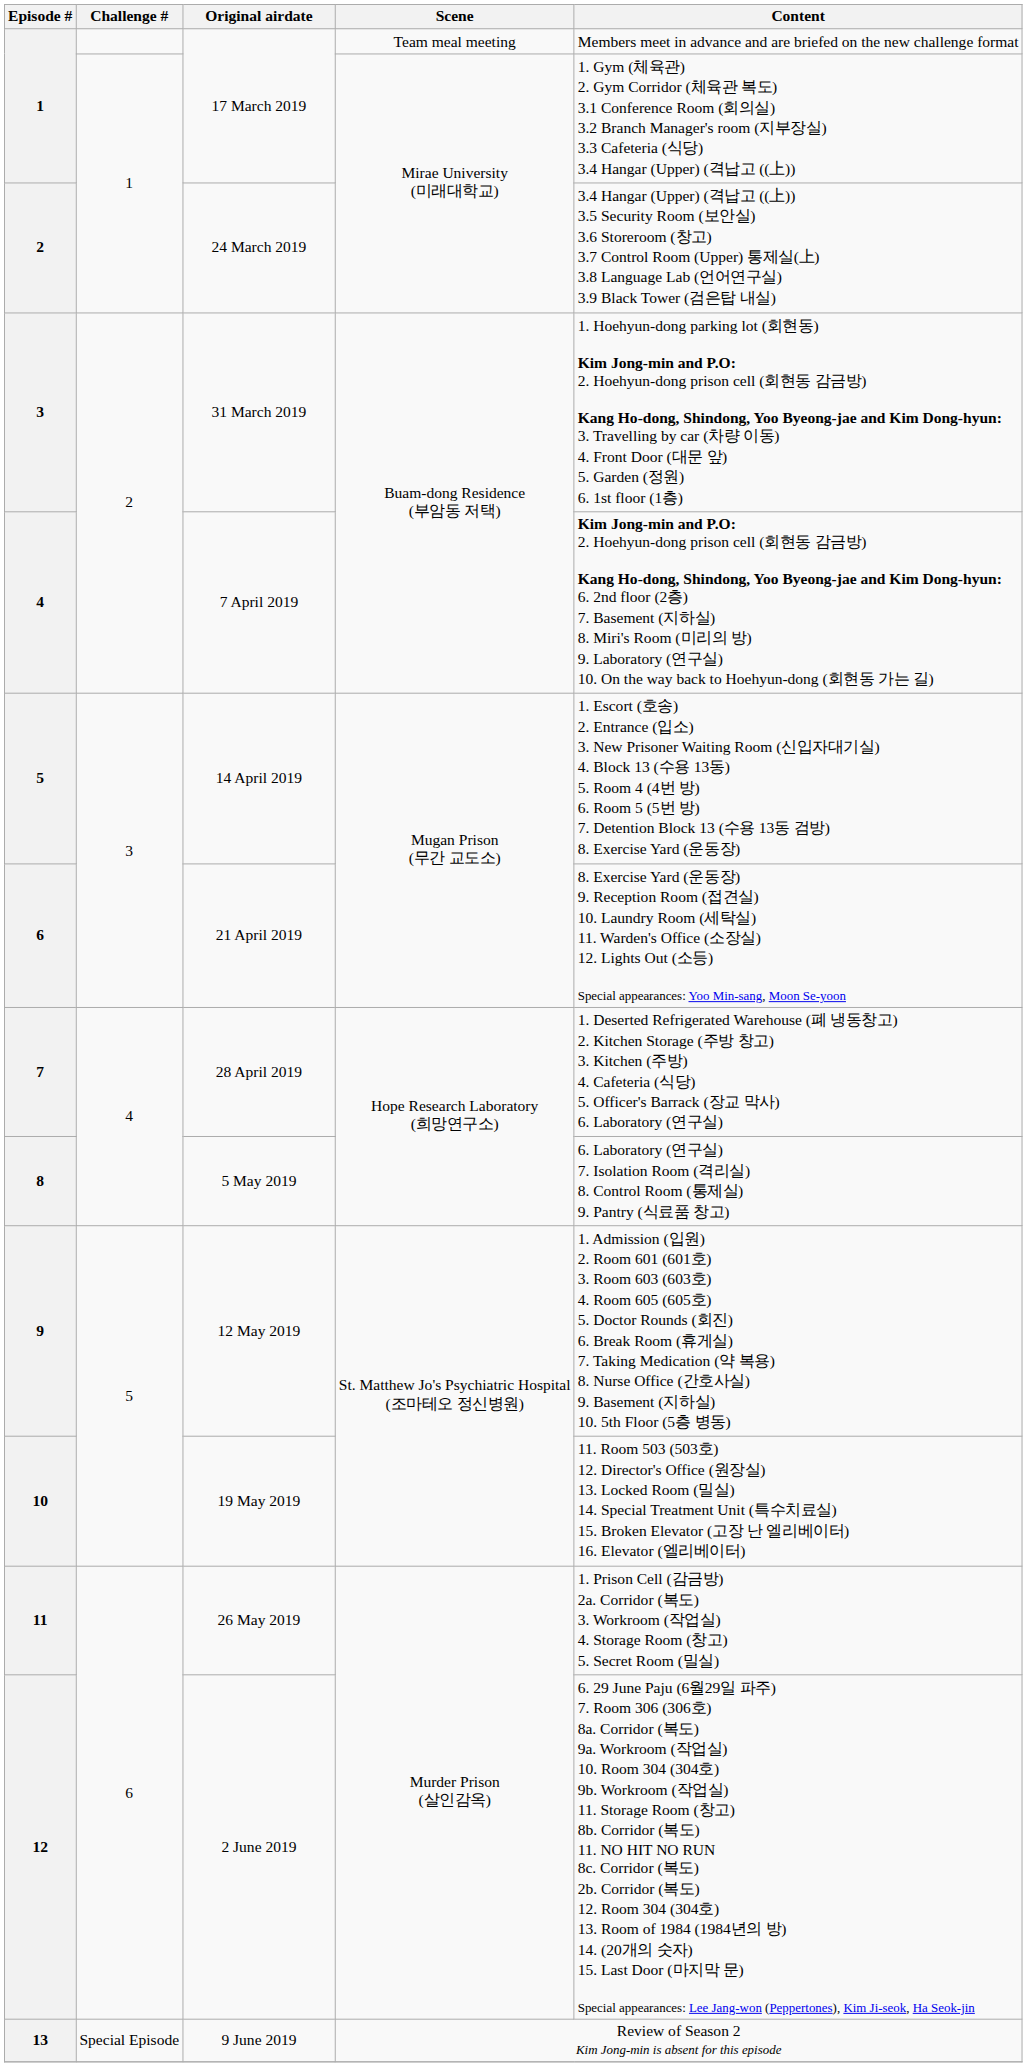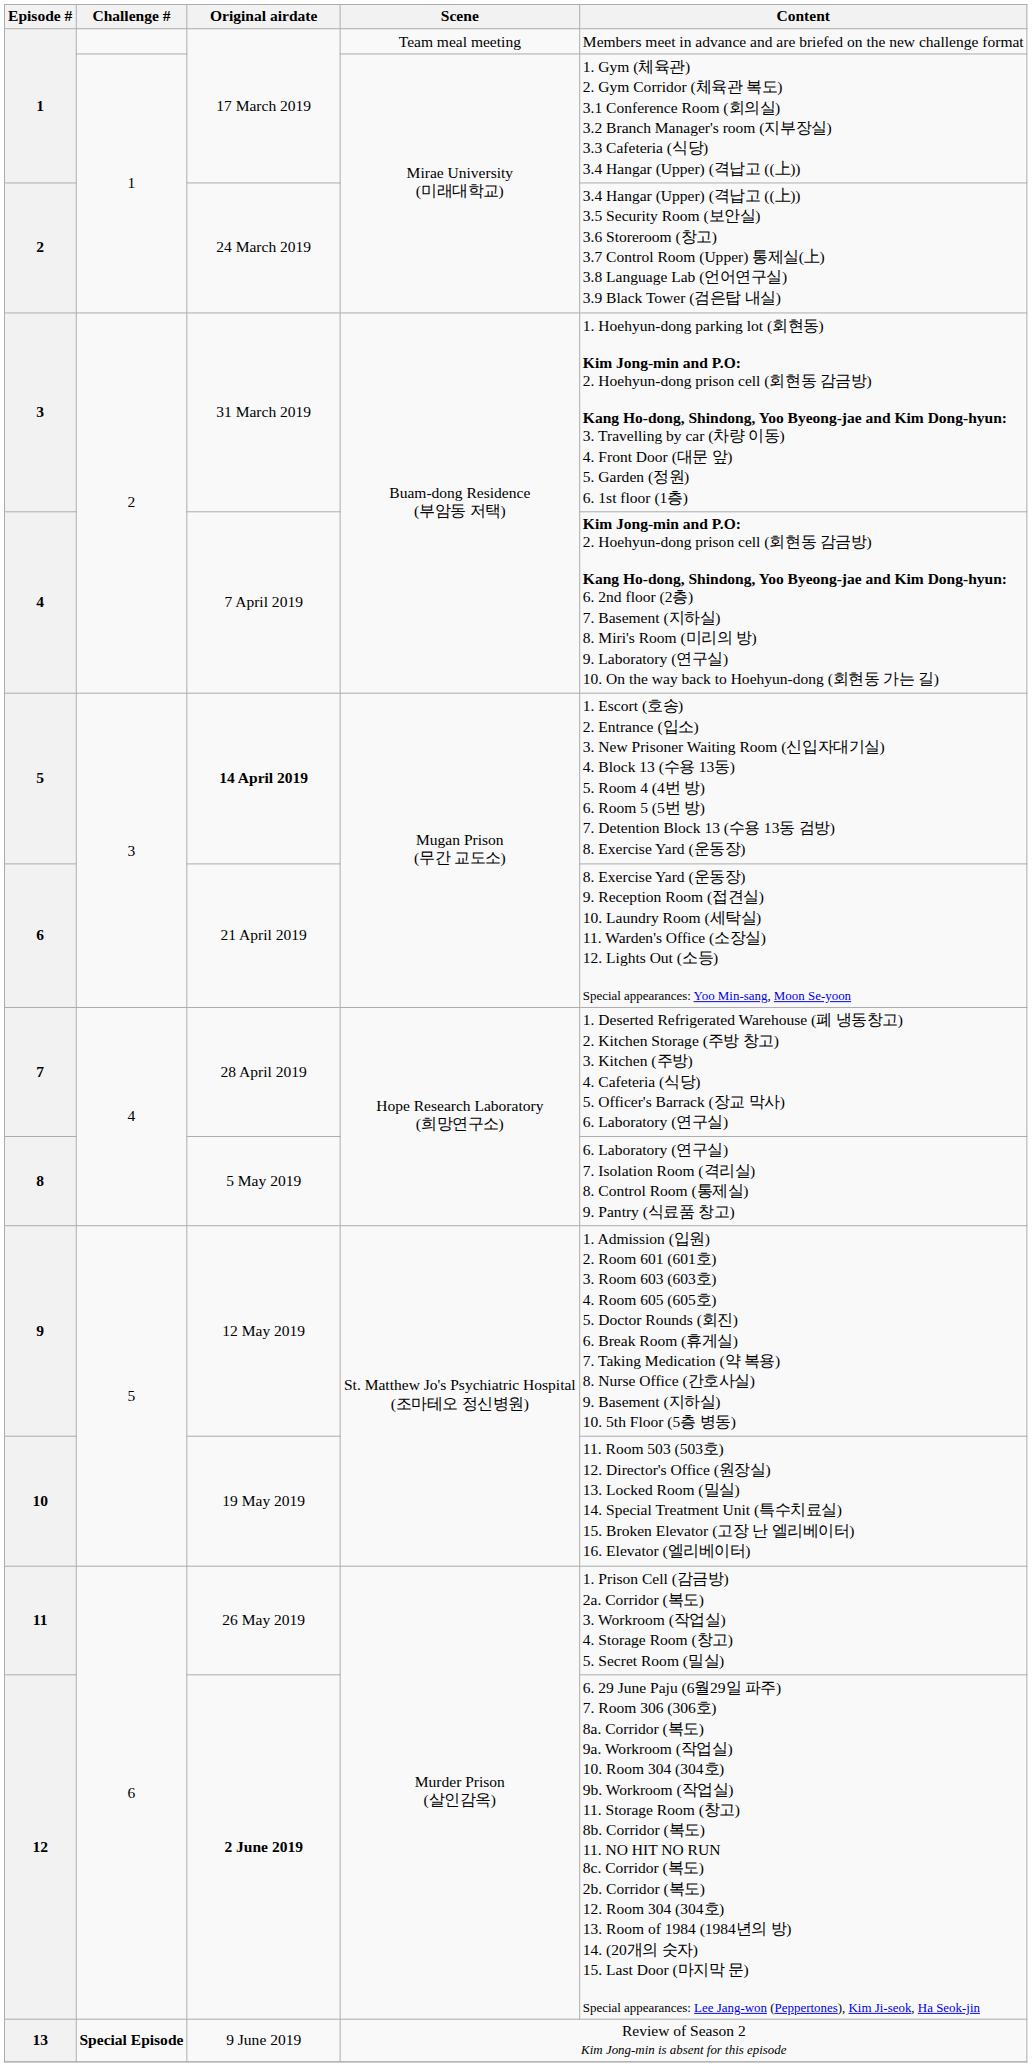(259, 778) normal -> (264, 778) bold
(259, 1847) normal -> (264, 1847) bold
(129, 2040) normal -> (131, 2040) bold
